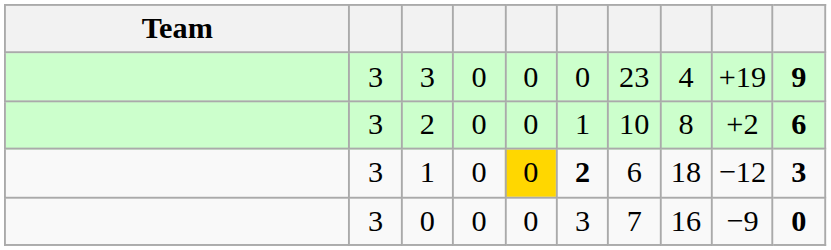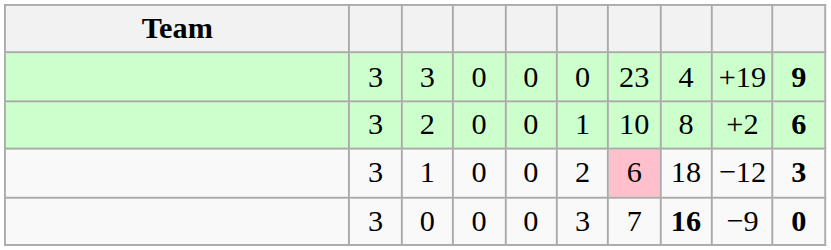(531, 172) gold background -> (531, 172) no background
(582, 172) bold -> (582, 172) normal
(634, 172) no background -> (634, 172) pink background
(686, 220) normal -> (686, 220) bold
